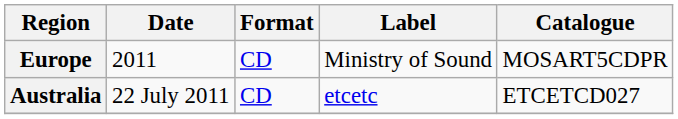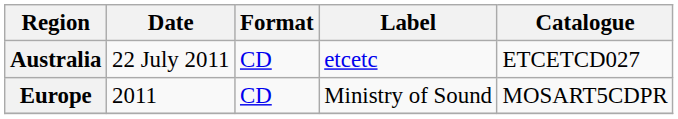rows swapped: (56, 95) <-> (56, 58)
